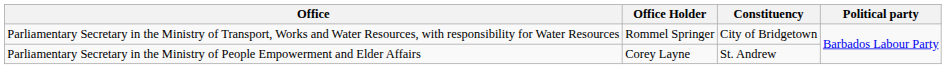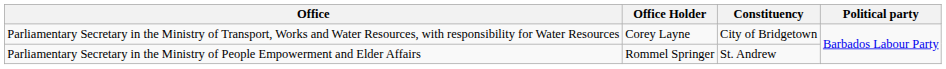(670, 34) Rommel Springer -> (658, 34) Corey Layne
(658, 53) Corey Layne -> (670, 53) Rommel Springer
